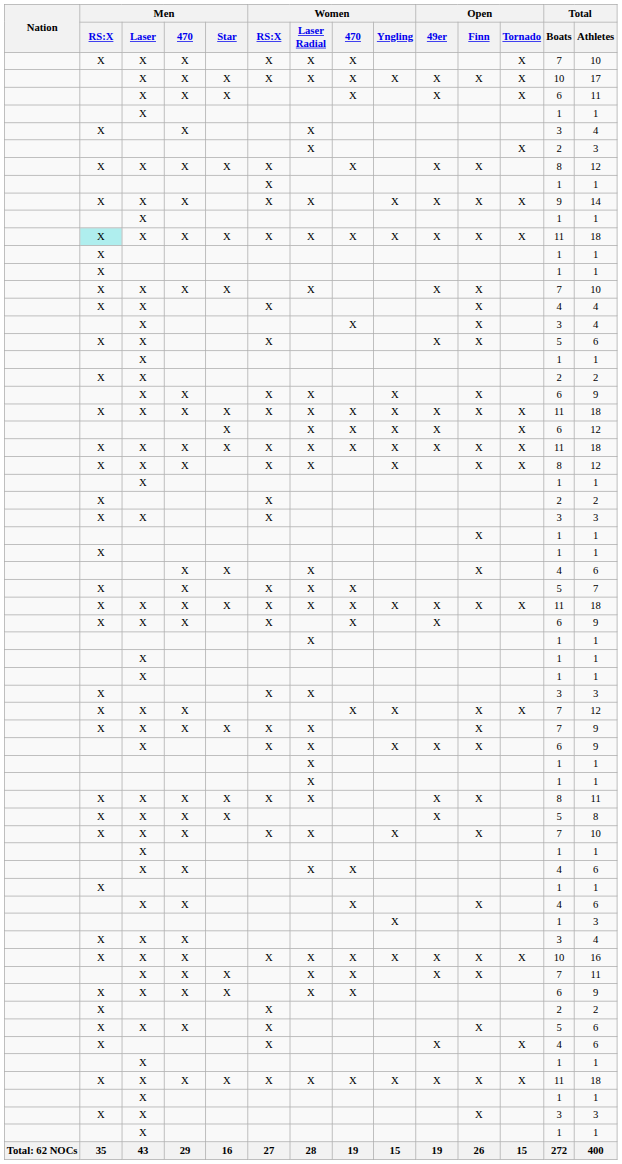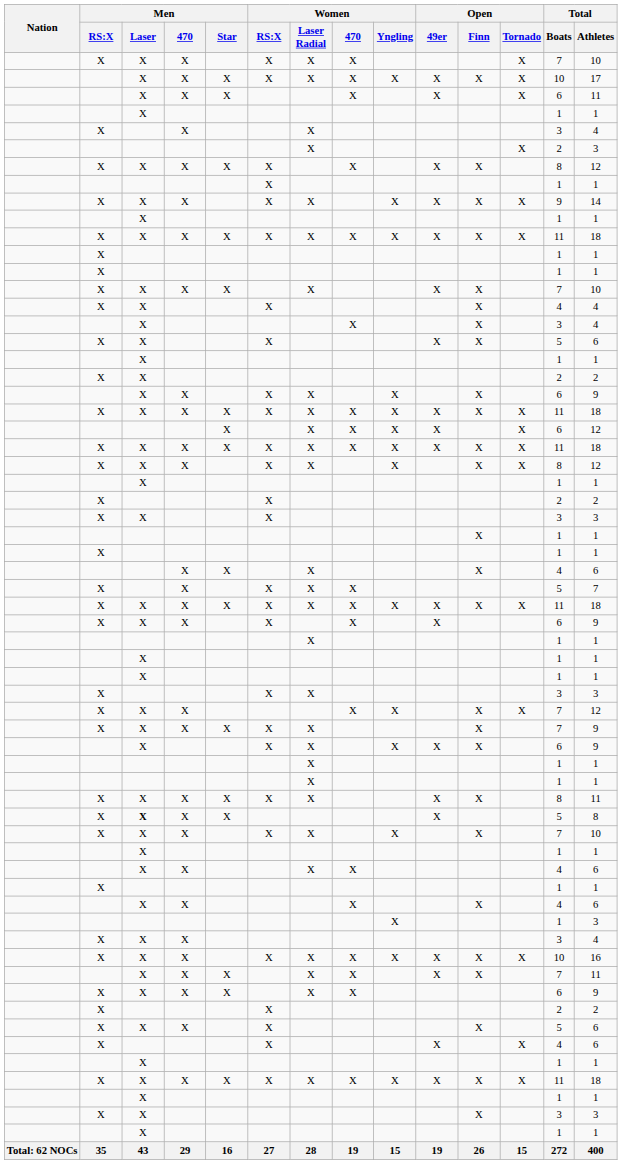(101, 237) paleturquoise background -> (101, 237) no background
(143, 817) normal -> (143, 817) bold
